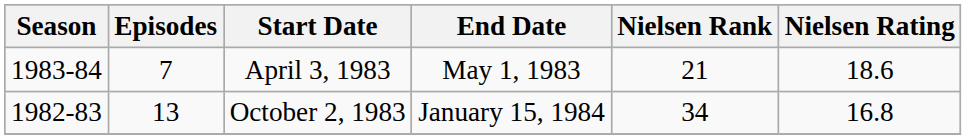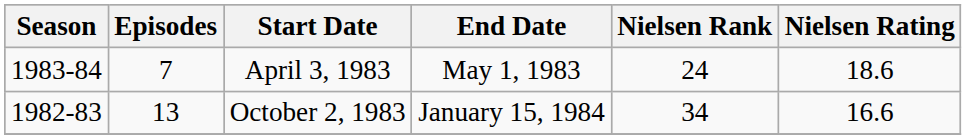(695, 69) 21 -> (695, 69) 24
(870, 112) 16.8 -> (870, 112) 16.6
